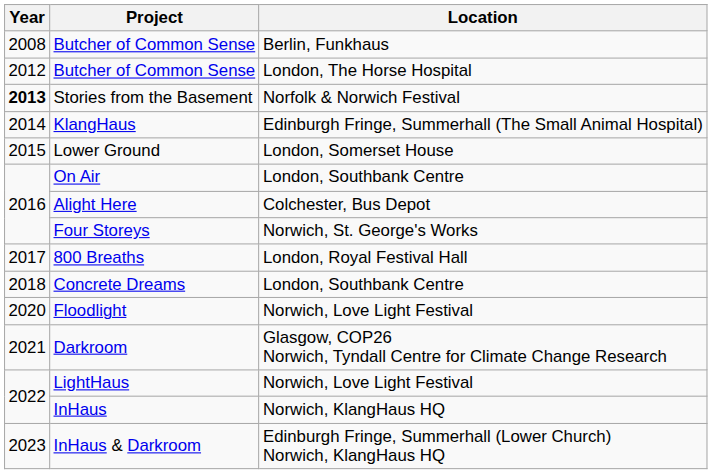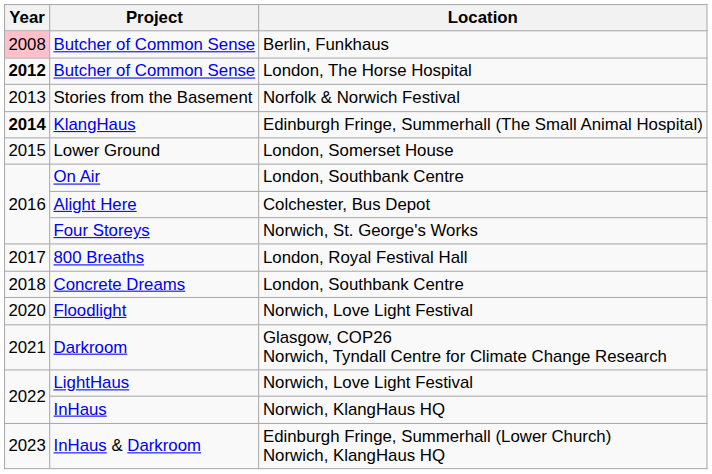(27, 44) no background -> (27, 44) pink background
(27, 71) normal -> (27, 71) bold
(27, 97) bold -> (27, 97) normal
(27, 124) normal -> (27, 124) bold
